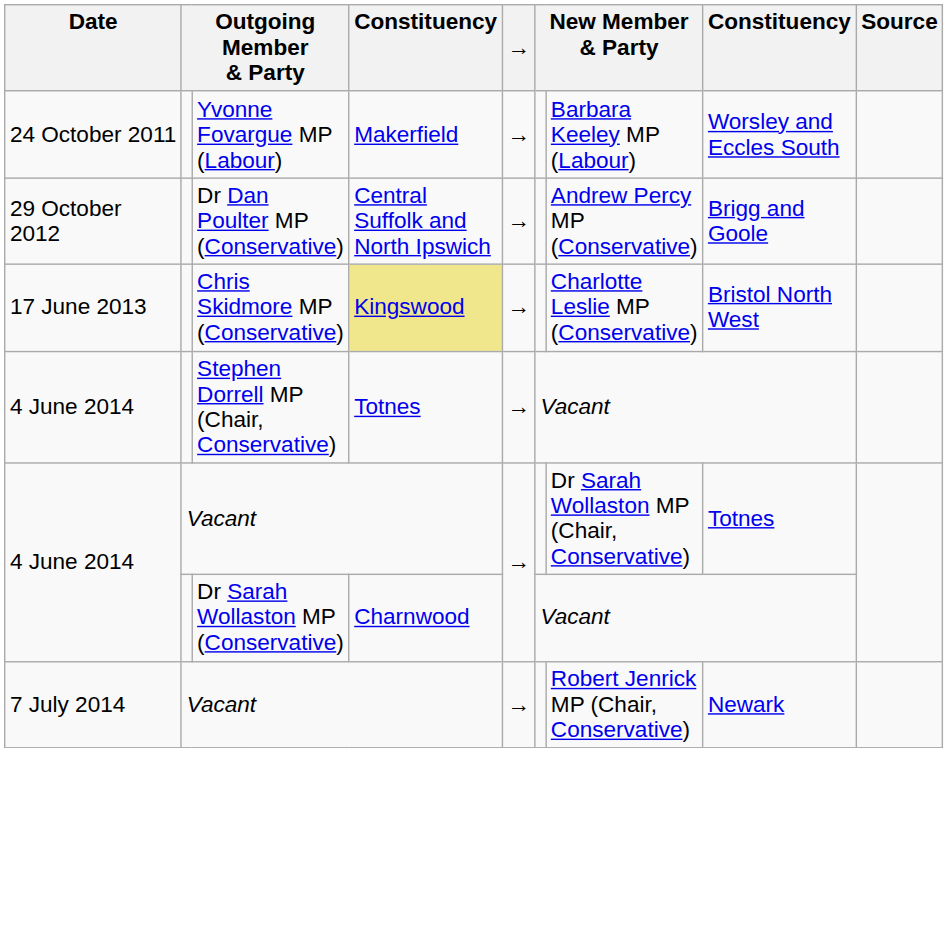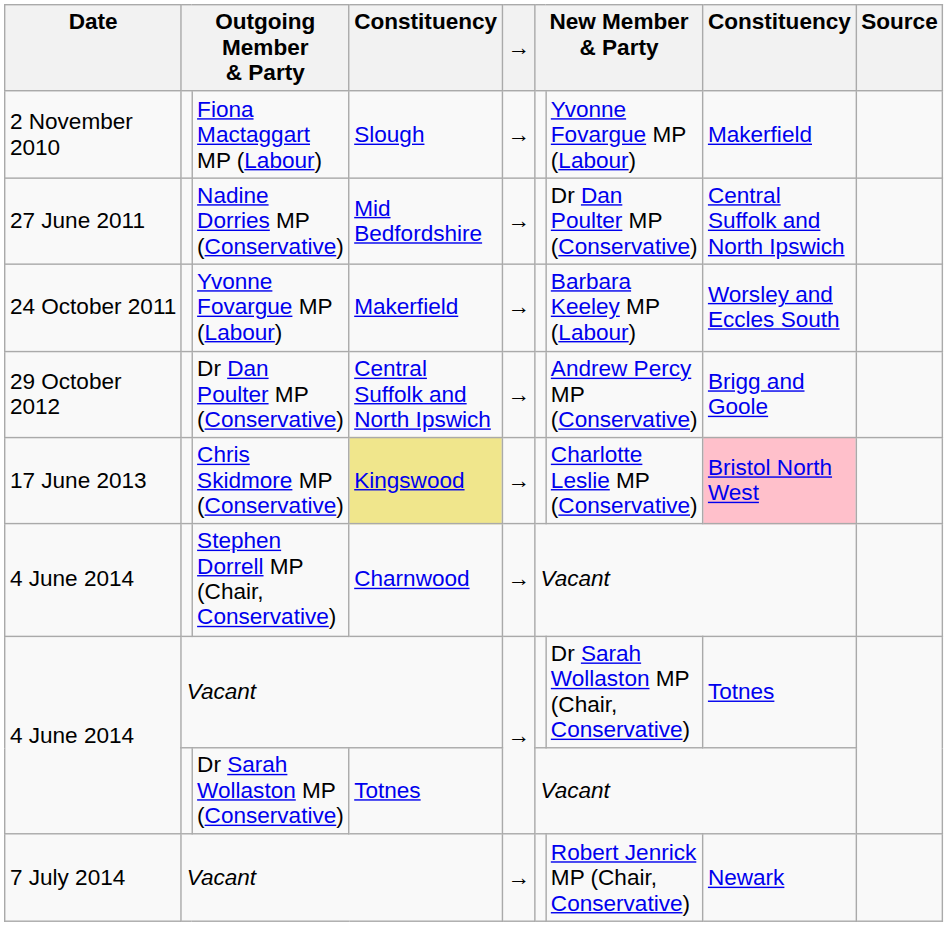+ row: (71, 134)
+ row: (77, 220)
(770, 307) no background -> (770, 480) pink background
(387, 406) Totnes -> (412, 579) Charnwood
(412, 617) Charnwood -> (387, 790) Totnes
